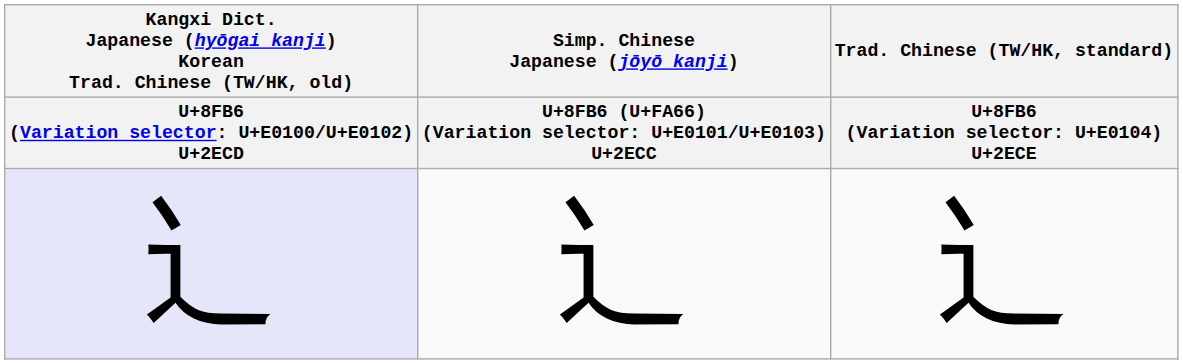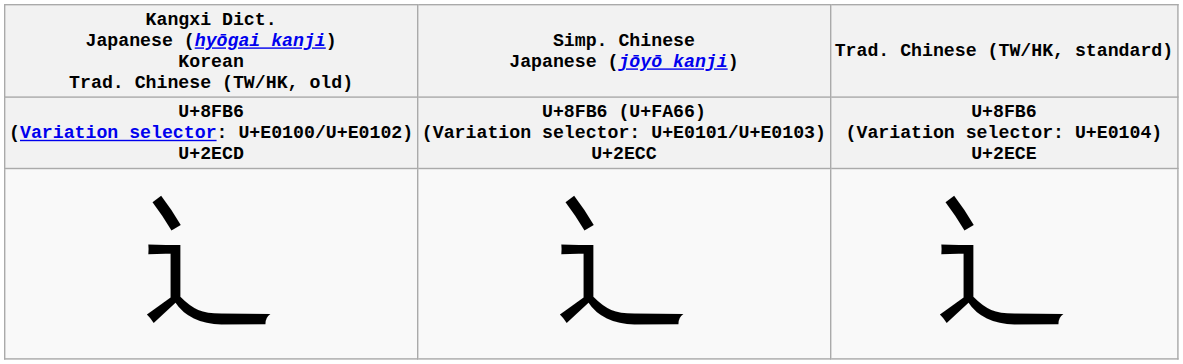(211, 263) lavender background -> (211, 263) no background
